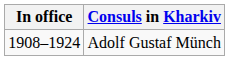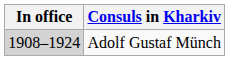(44, 42) no background -> (44, 42) lightgrey background
